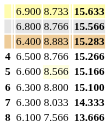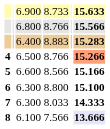(89, 56) no background -> (89, 56) lightsalmon background
(56, 72) lightyellow background -> (56, 72) no background
(89, 117) no background -> (89, 117) lavender background
